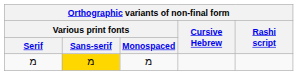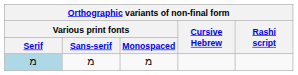(33, 62) no background -> (33, 62) lightblue background
(91, 62) gold background -> (91, 62) no background
